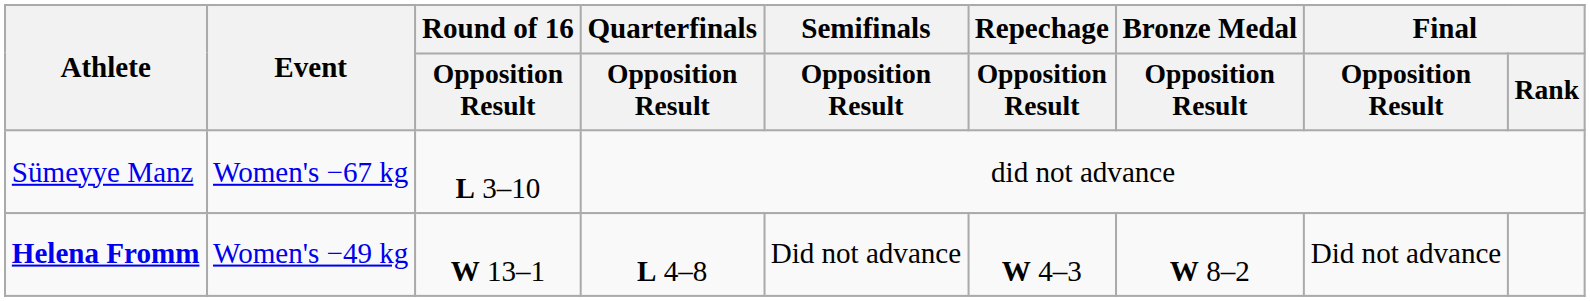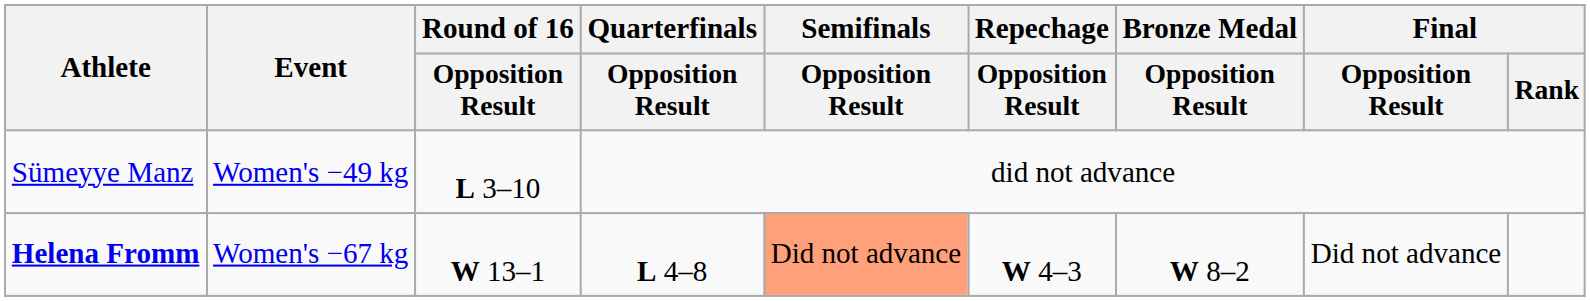(311, 171) Women's −67 kg -> (311, 171) Women's −49 kg
(311, 254) Women's −49 kg -> (311, 254) Women's −67 kg
(866, 254) no background -> (866, 254) lightsalmon background
